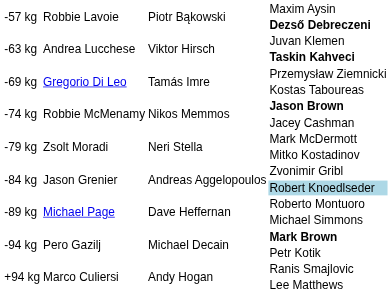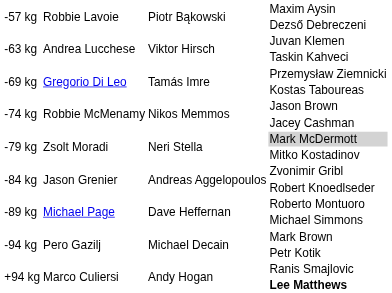(320, 25) bold -> (318, 25) normal
(312, 57) bold -> (309, 57) normal
(307, 106) bold -> (304, 106) normal
(313, 139) no background -> (313, 139) lightgrey background
(322, 188) lightblue background -> (322, 188) no background
(303, 236) bold -> (301, 236) normal
(306, 285) normal -> (308, 285) bold
